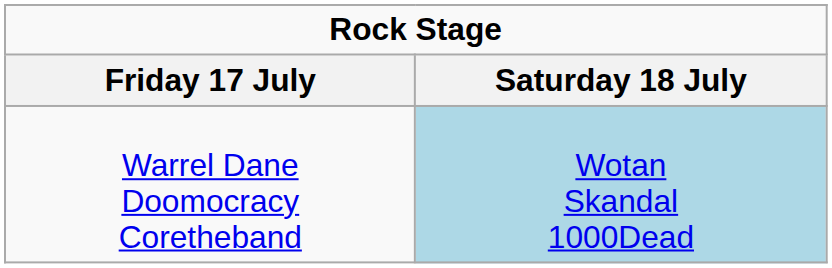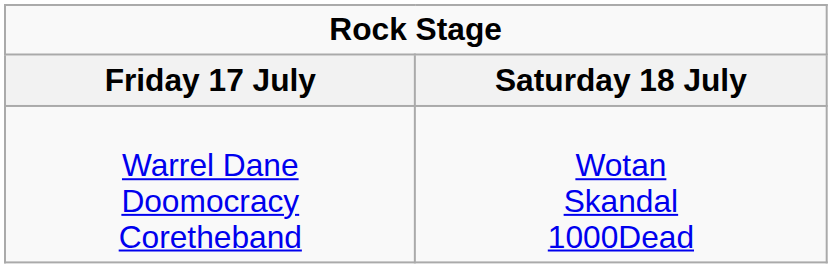(621, 201) lightblue background -> (621, 201) no background
